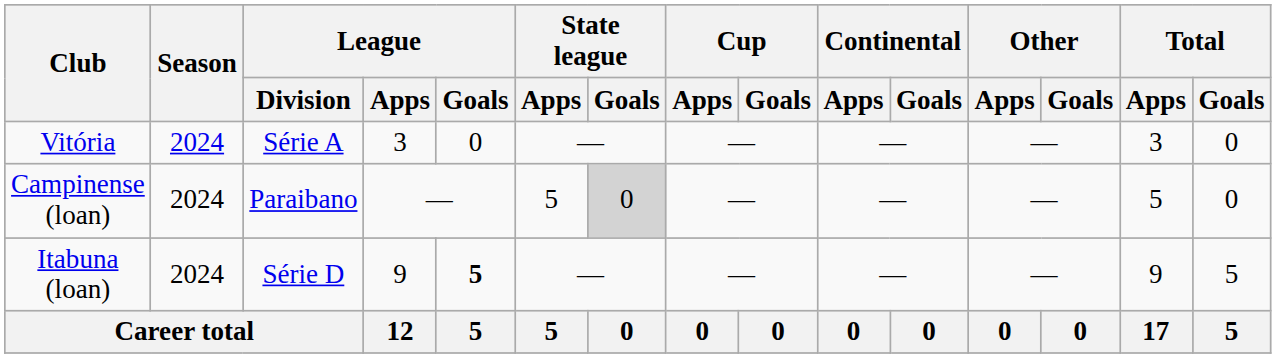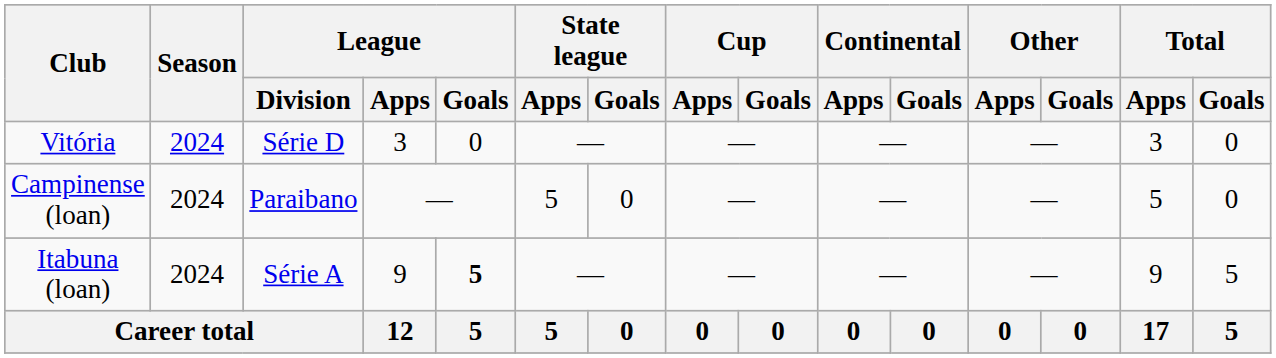(303, 142) Série A -> (303, 142) Série D
(627, 200) lightgrey background -> (627, 200) no background
(303, 273) Série D -> (303, 273) Série A
